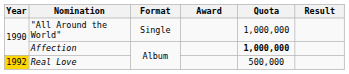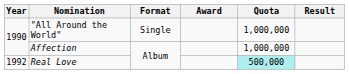(266, 49) bold -> (266, 49) normal
(17, 62) gold background -> (17, 62) no background
(266, 62) no background -> (266, 62) paleturquoise background
